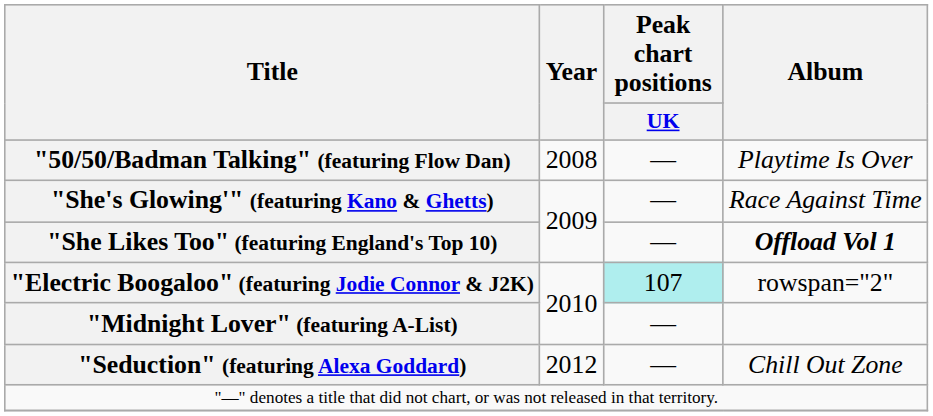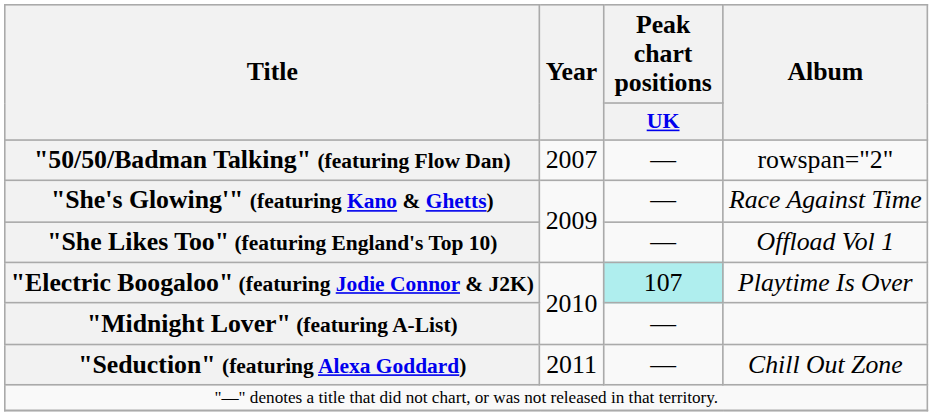(571, 159) 2008 -> (571, 159) 2007
(825, 159) Playtime Is Over -> (825, 159) rowspan="2"
(825, 241) bold -> (825, 241) normal
(825, 282) rowspan="2" -> (825, 282) Playtime Is Over
(571, 364) 2012 -> (571, 364) 2011
